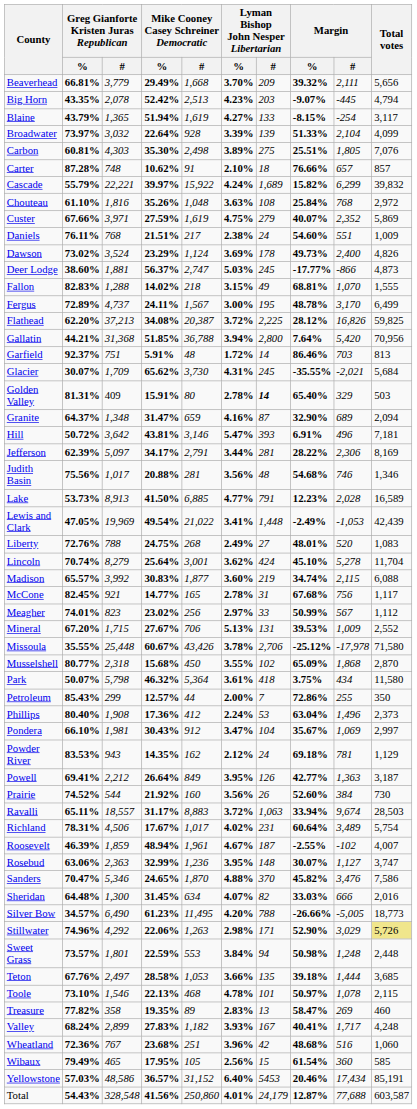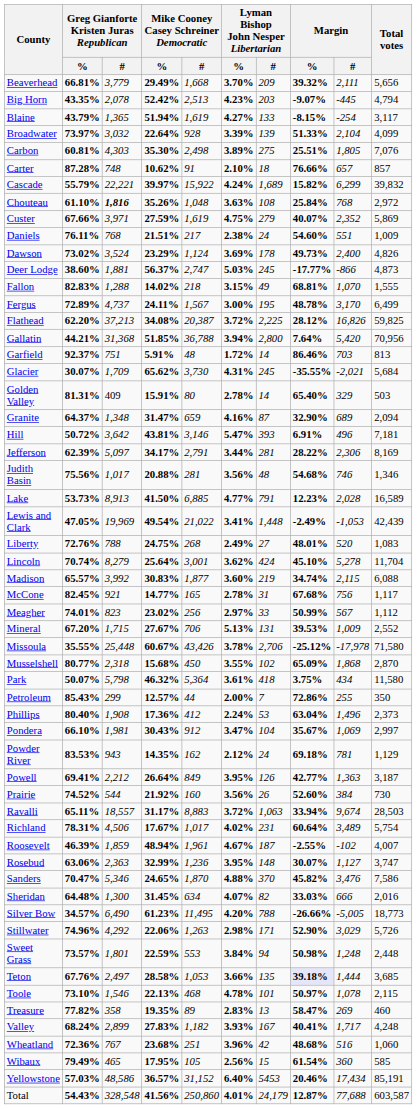(117, 202) normal -> (117, 202) bold
(264, 395) bold -> (264, 395) normal
(386, 930) khaki background -> (386, 930) no background
(310, 976) no background -> (310, 976) lavender background
